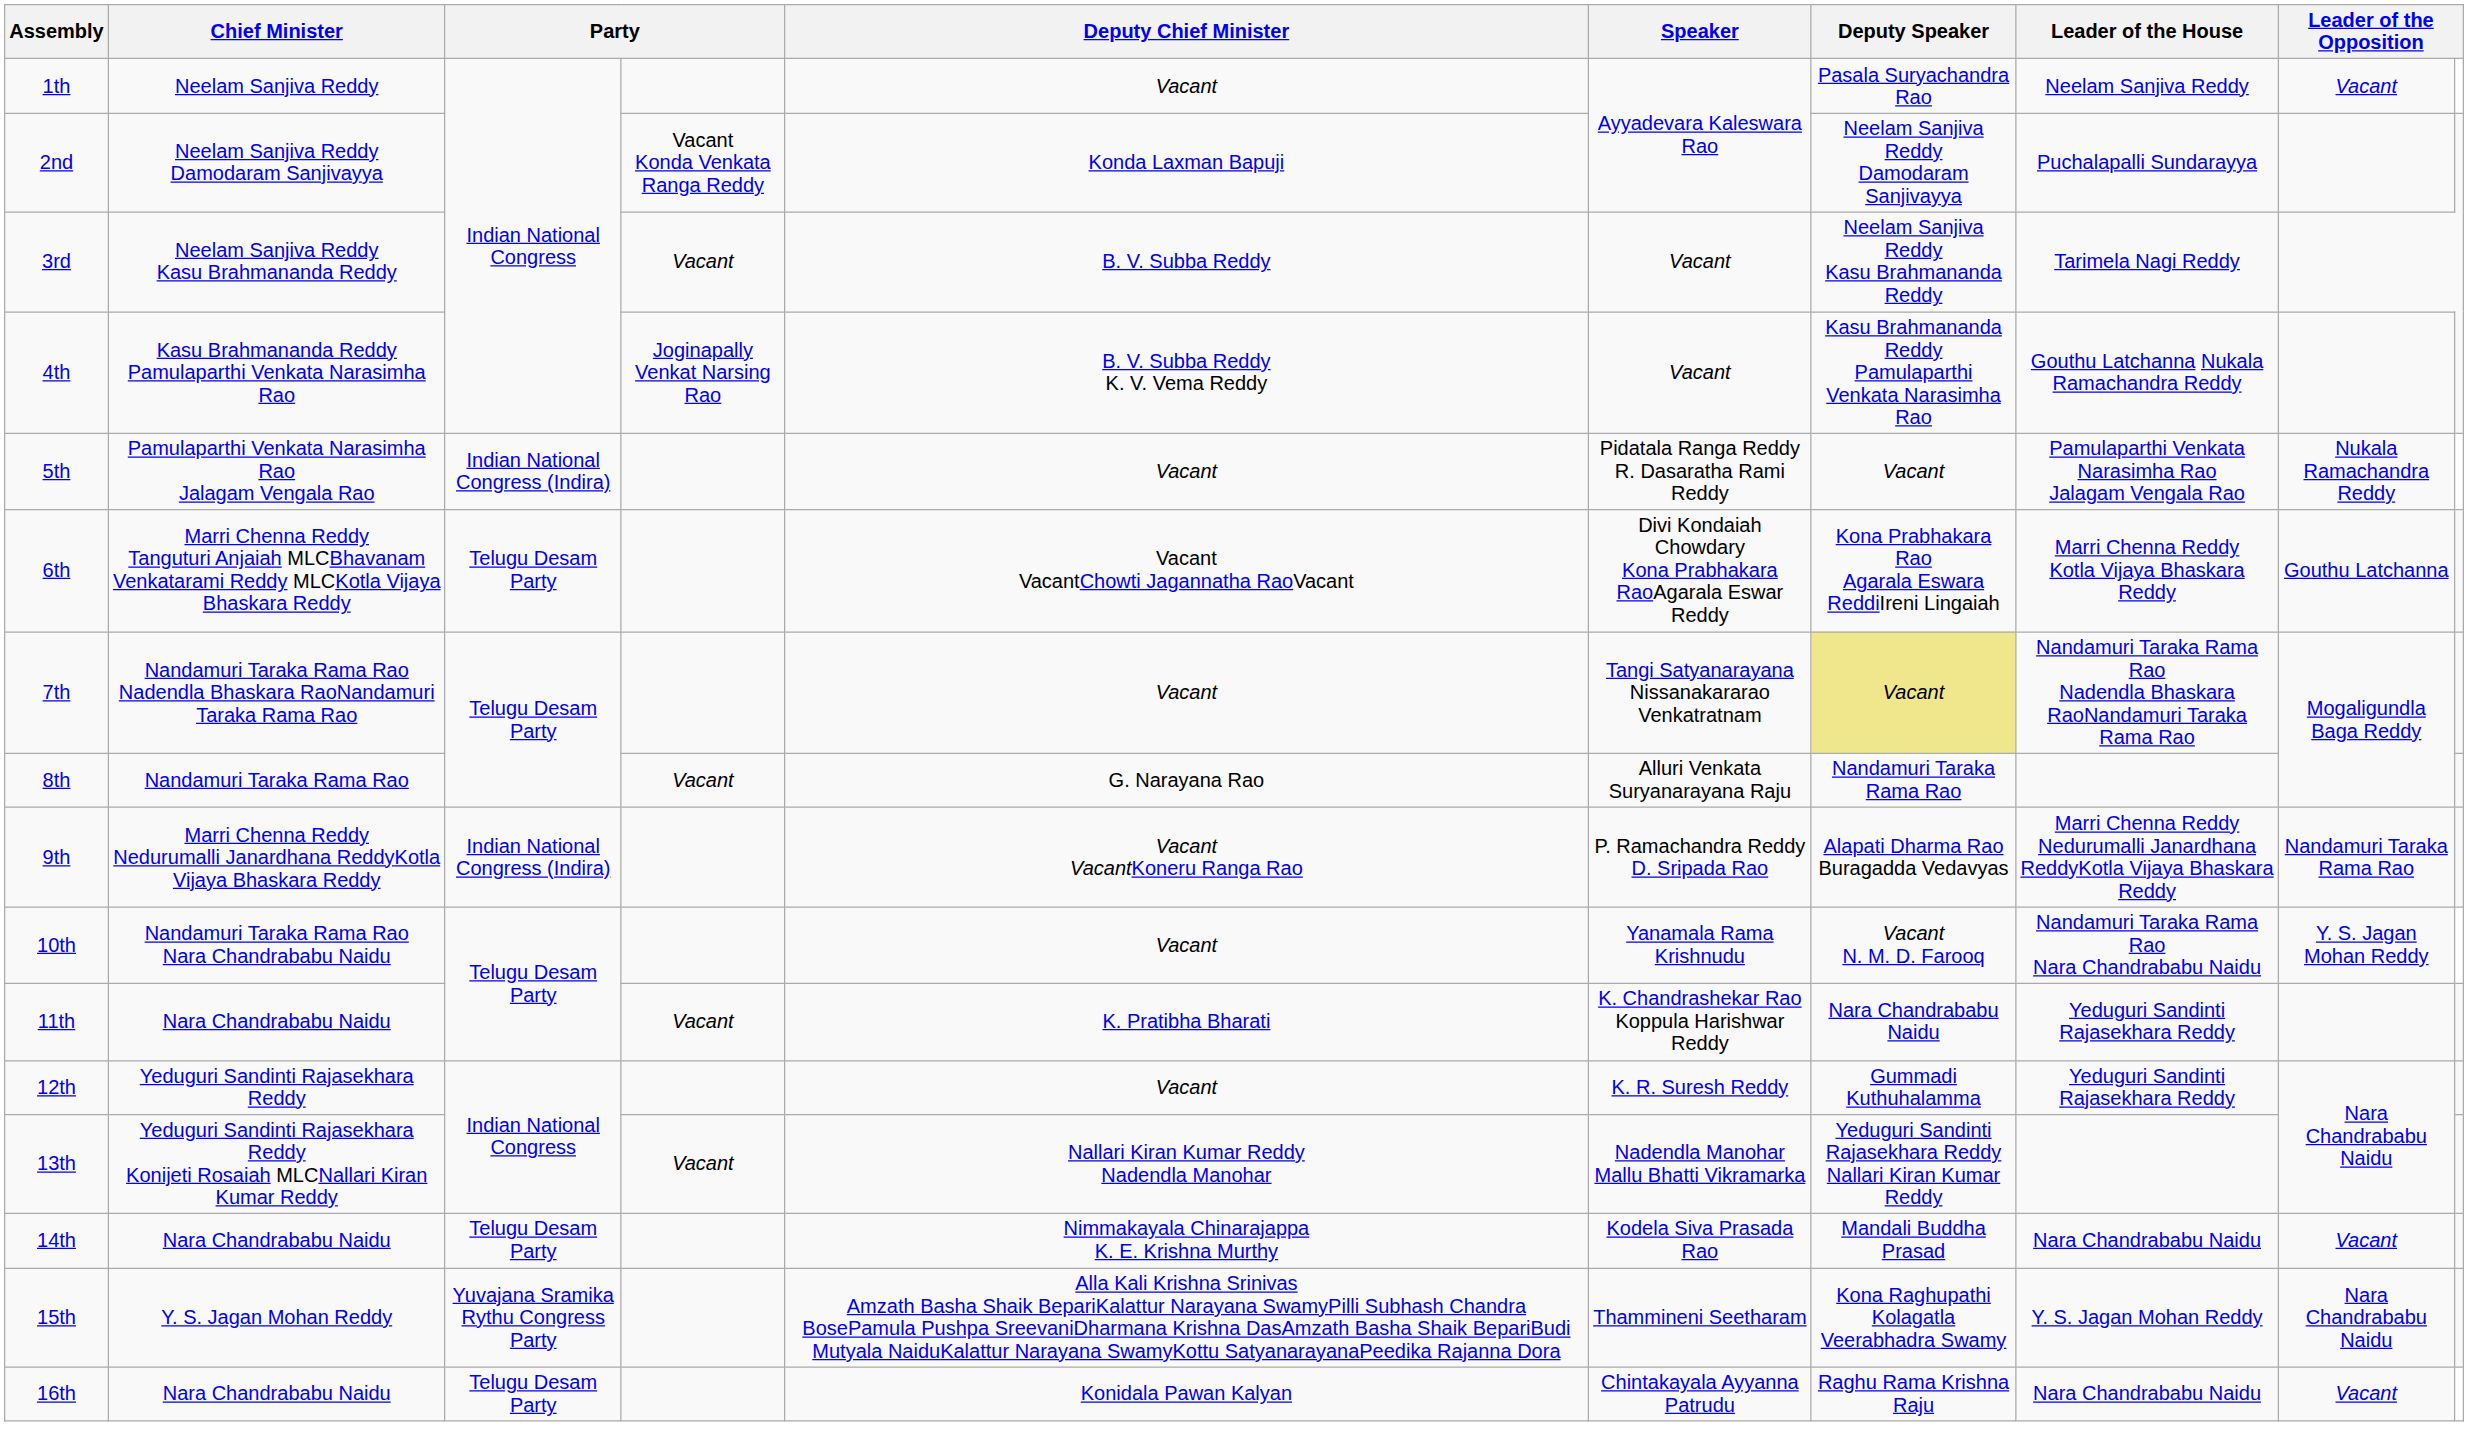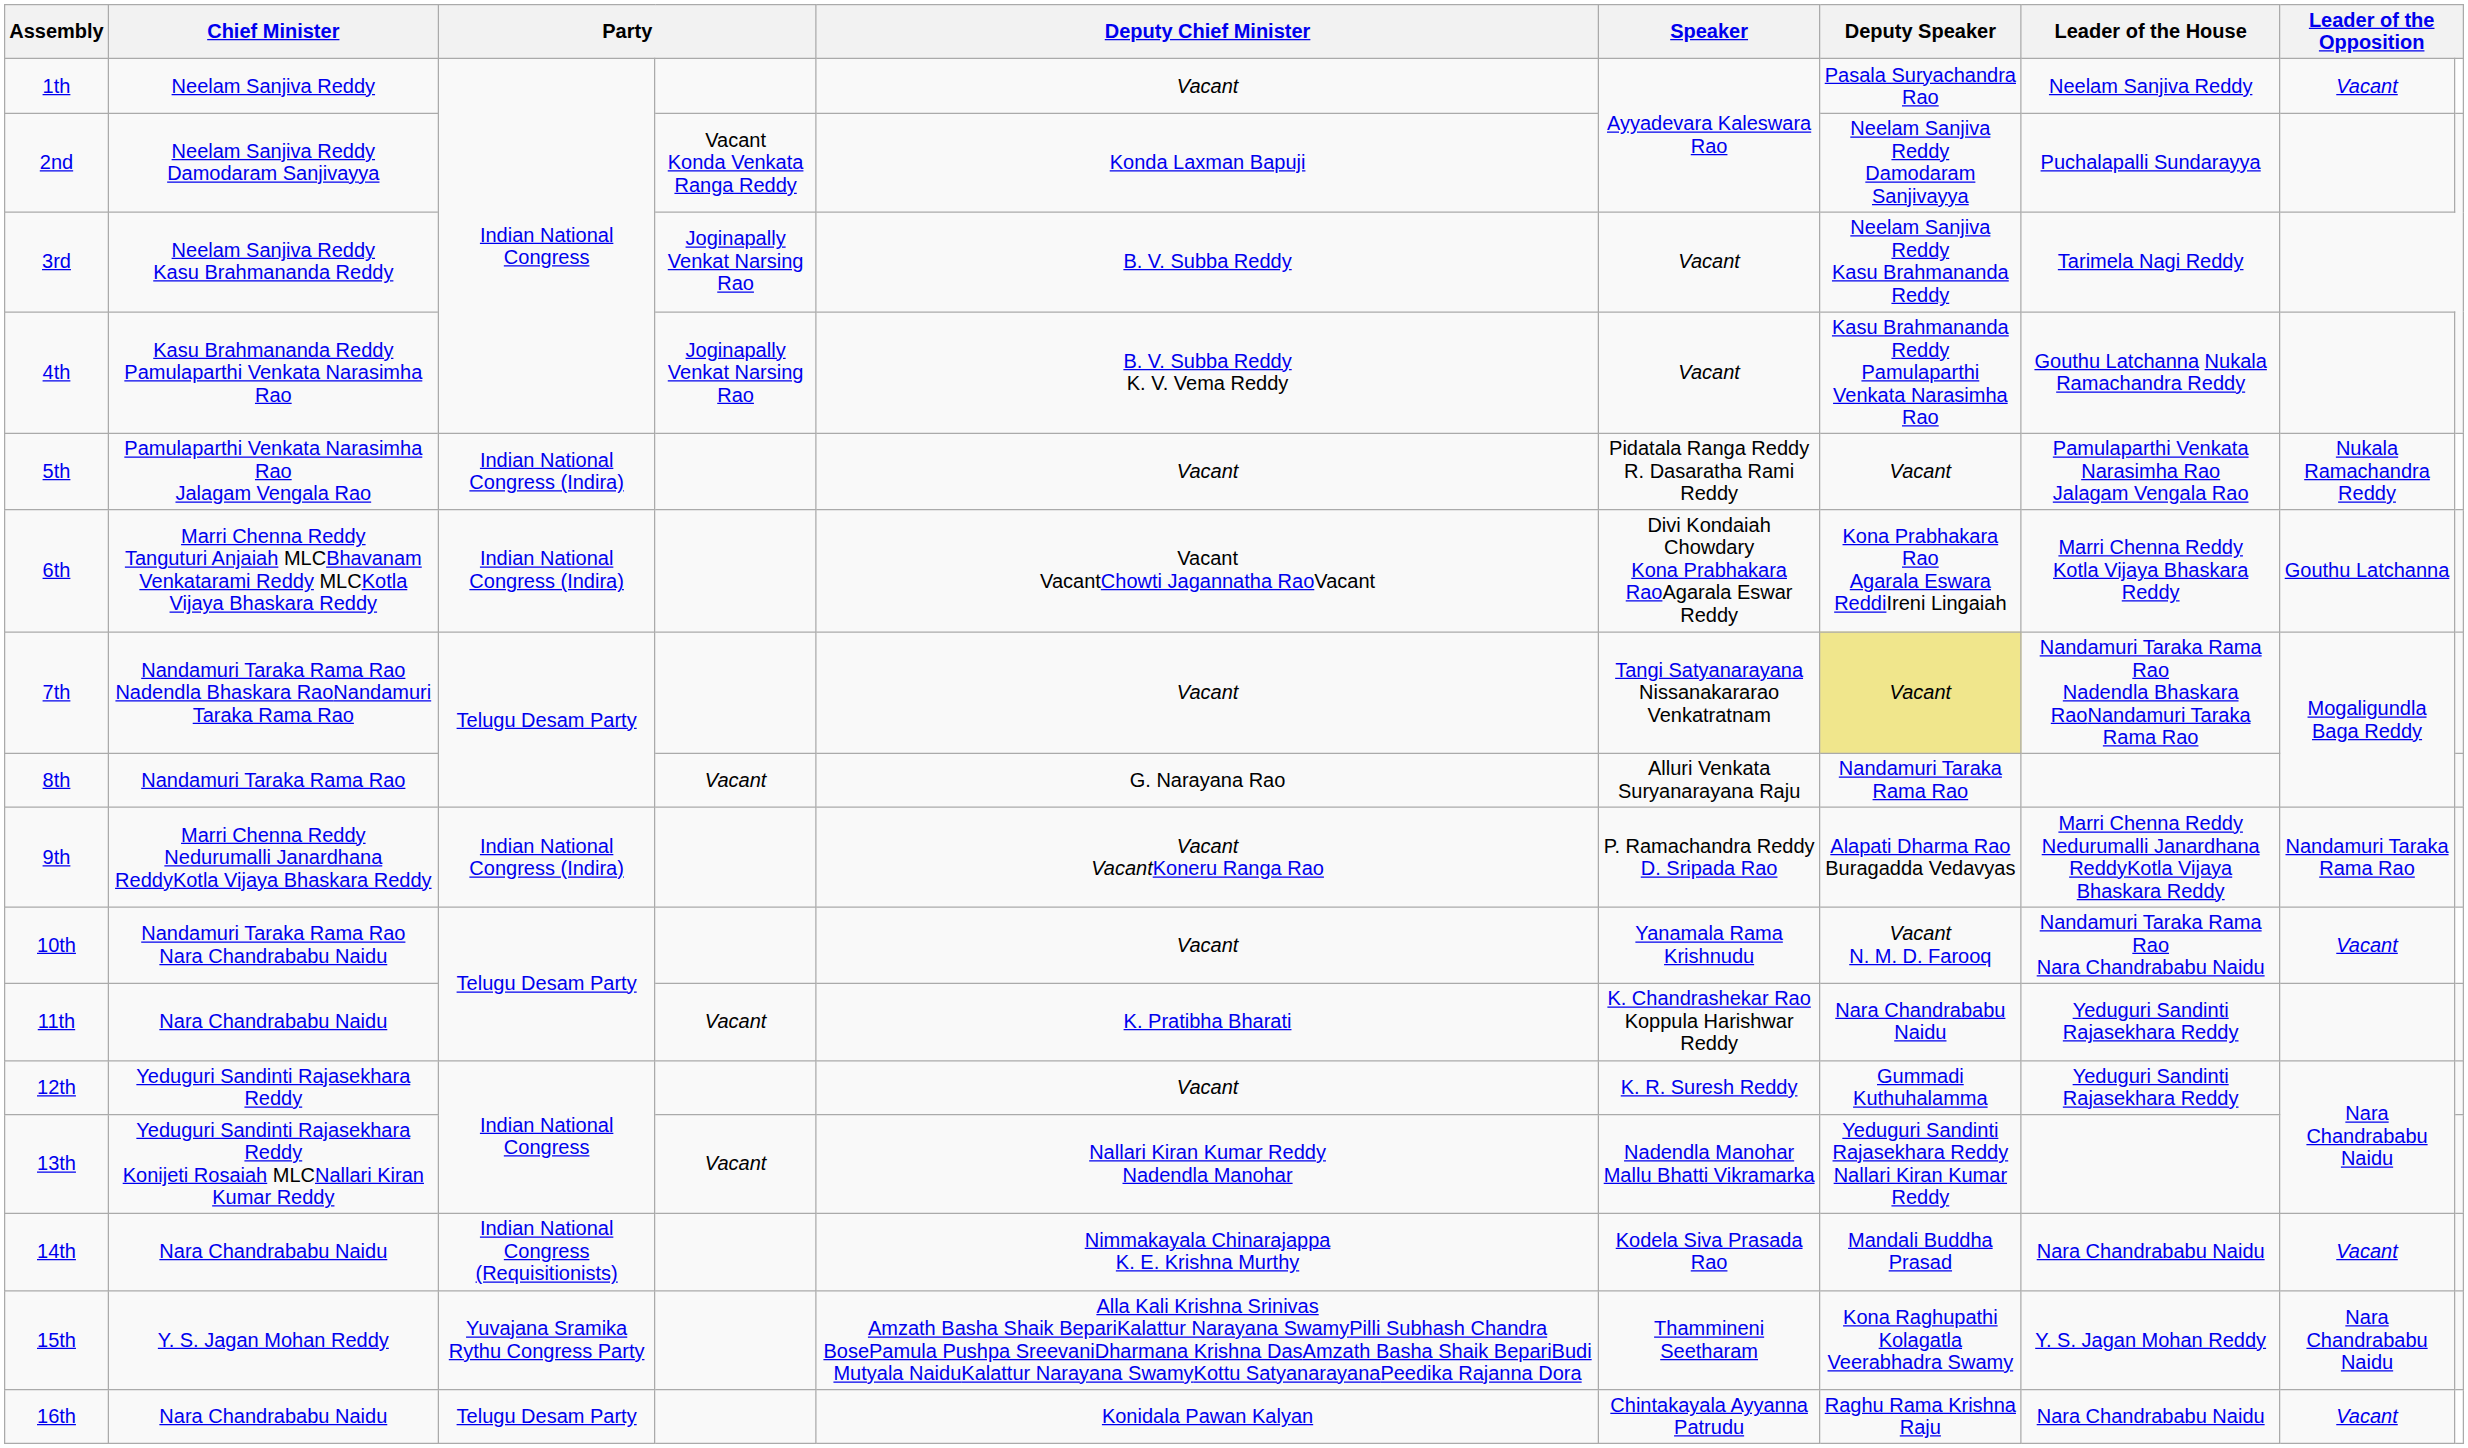(703, 261) Vacant -> (736, 261) Joginapally Venkat Narsing Rao
(533, 570) Telugu Desam Party -> (547, 570) Indian National Congress (Indira)
(2366, 945) Y. S. Jagan Mohan Reddy -> (2367, 945) Vacant
(533, 1240) Telugu Desam Party -> (547, 1251) Indian National Congress (Requisitionists)
